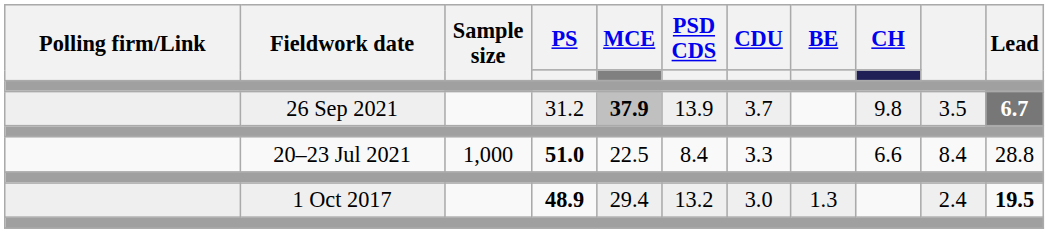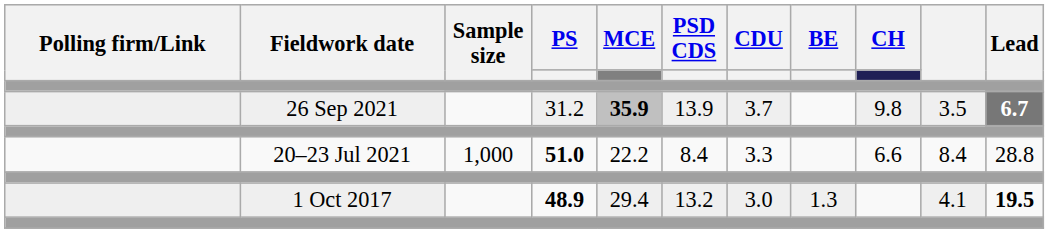(629, 109) 37.9 -> (629, 109) 35.9
(629, 155) 22.5 -> (629, 155) 22.2
(953, 200) 2.4 -> (953, 200) 4.1
